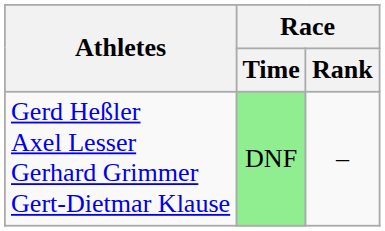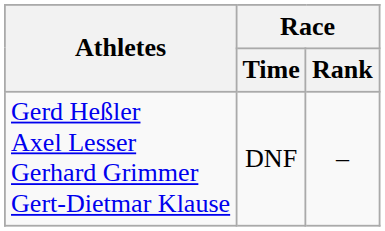(271, 158) lightgreen background -> (271, 158) no background
